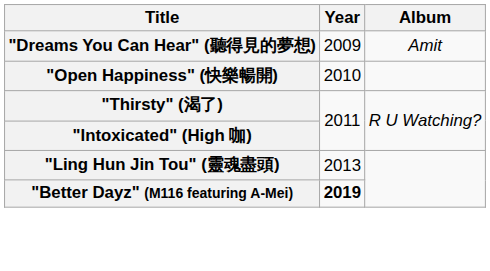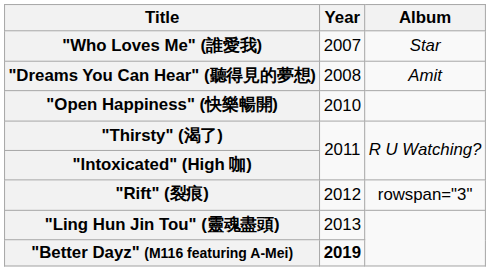+ row: (162, 45)
(342, 46) 2009 -> (342, 75) 2008
+ row: (162, 194)
